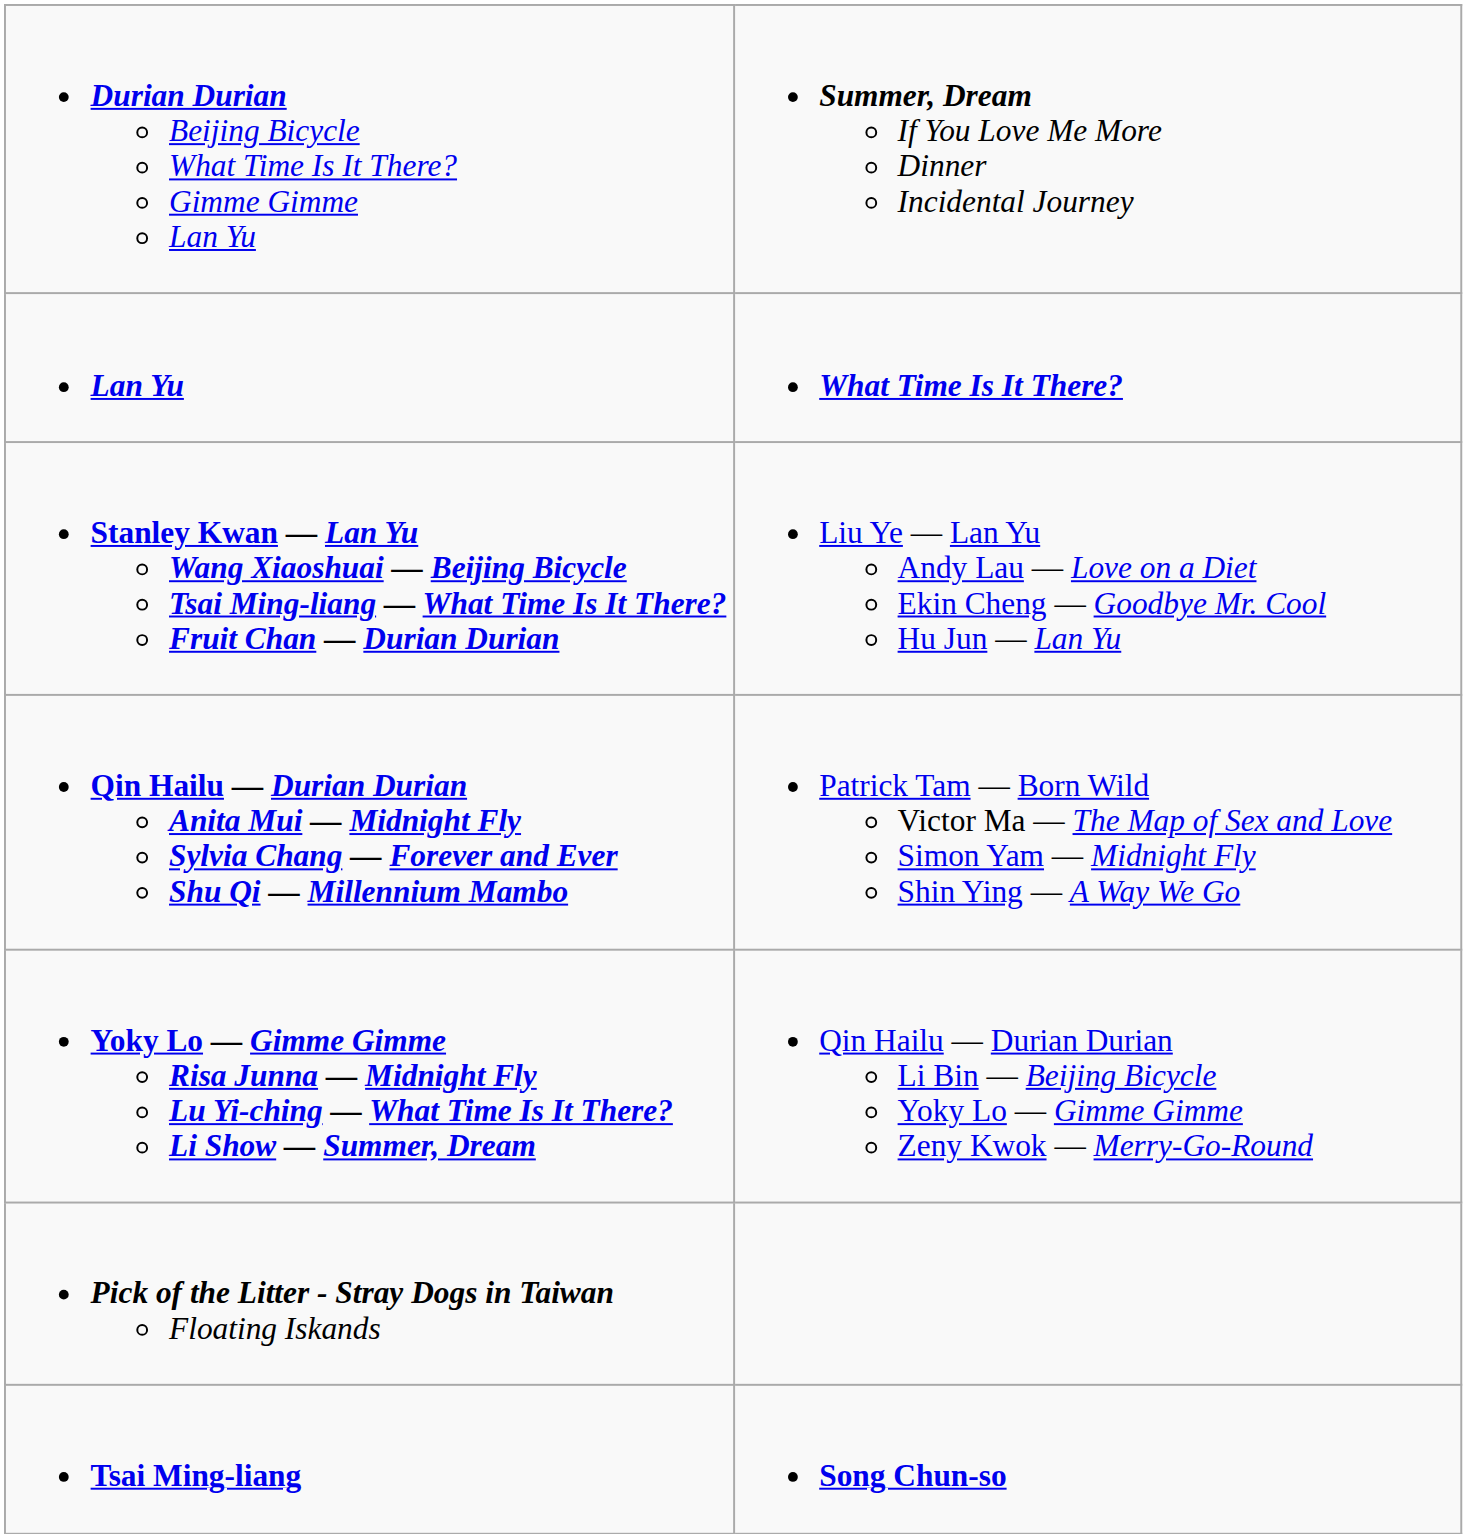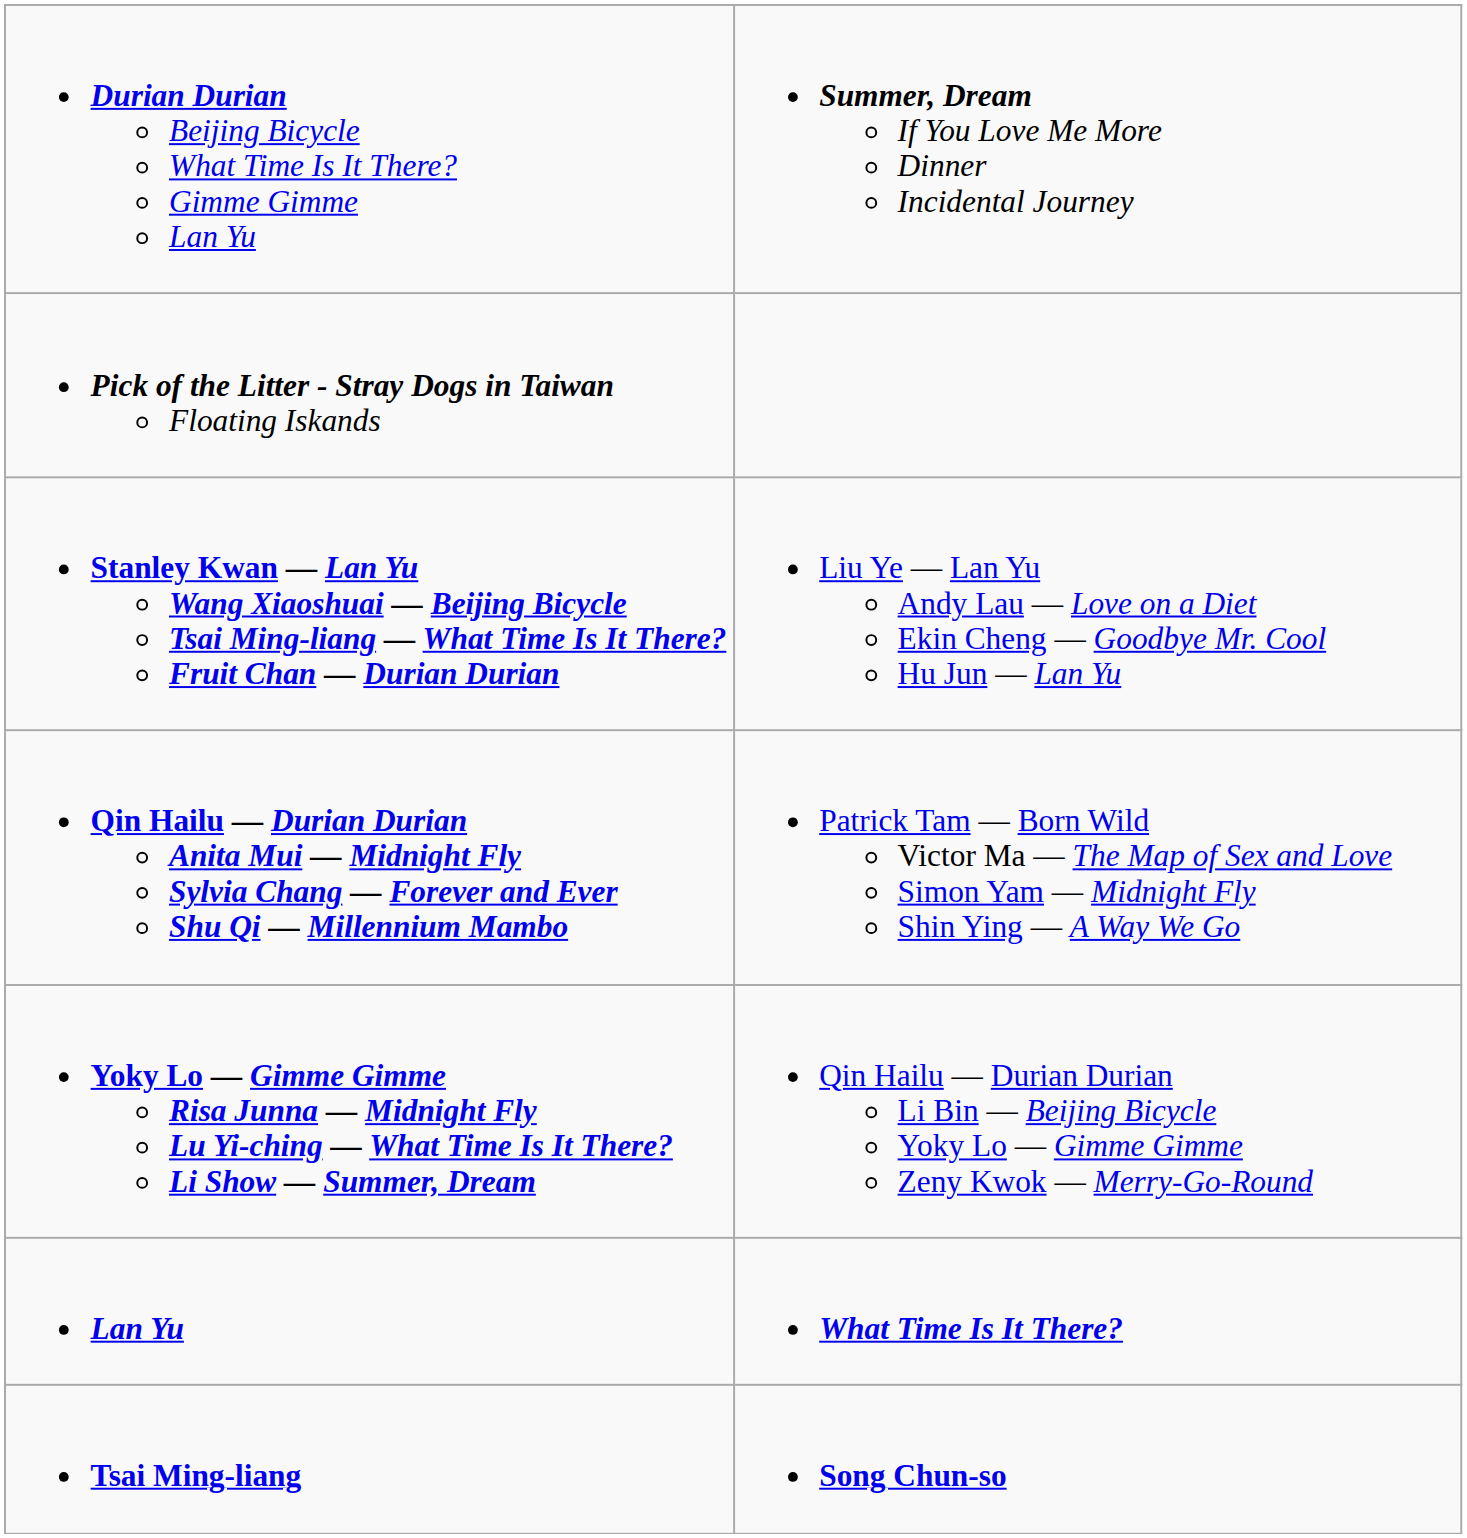rows swapped: (369, 1311) <-> (369, 385)
